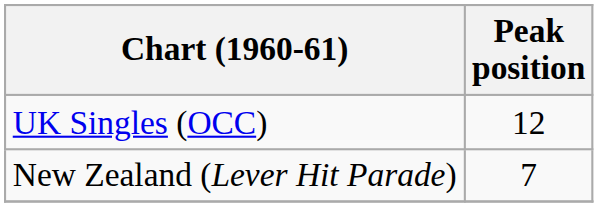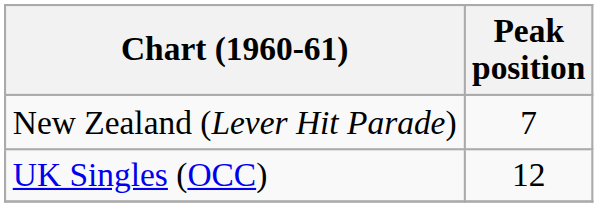rows swapped: (235, 174) <-> (140, 121)
